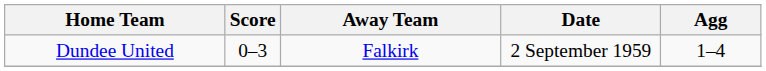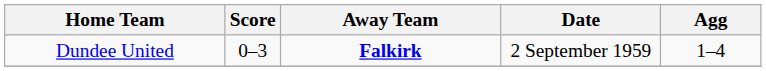(390, 50) normal -> (390, 50) bold
